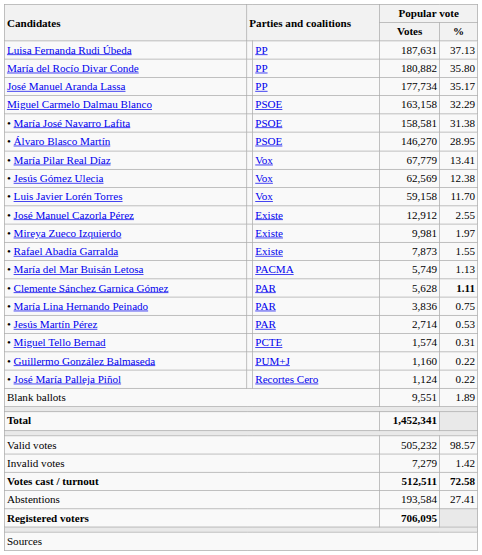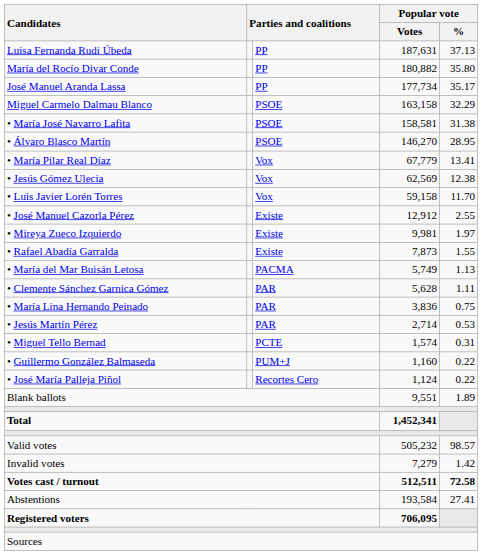(466, 288) bold -> (466, 288) normal
